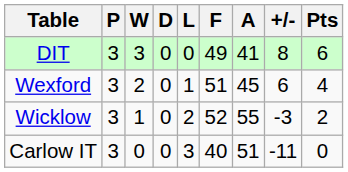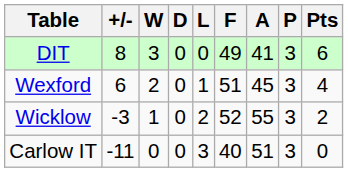columns swapped: (113, 20) <-> (283, 20)
